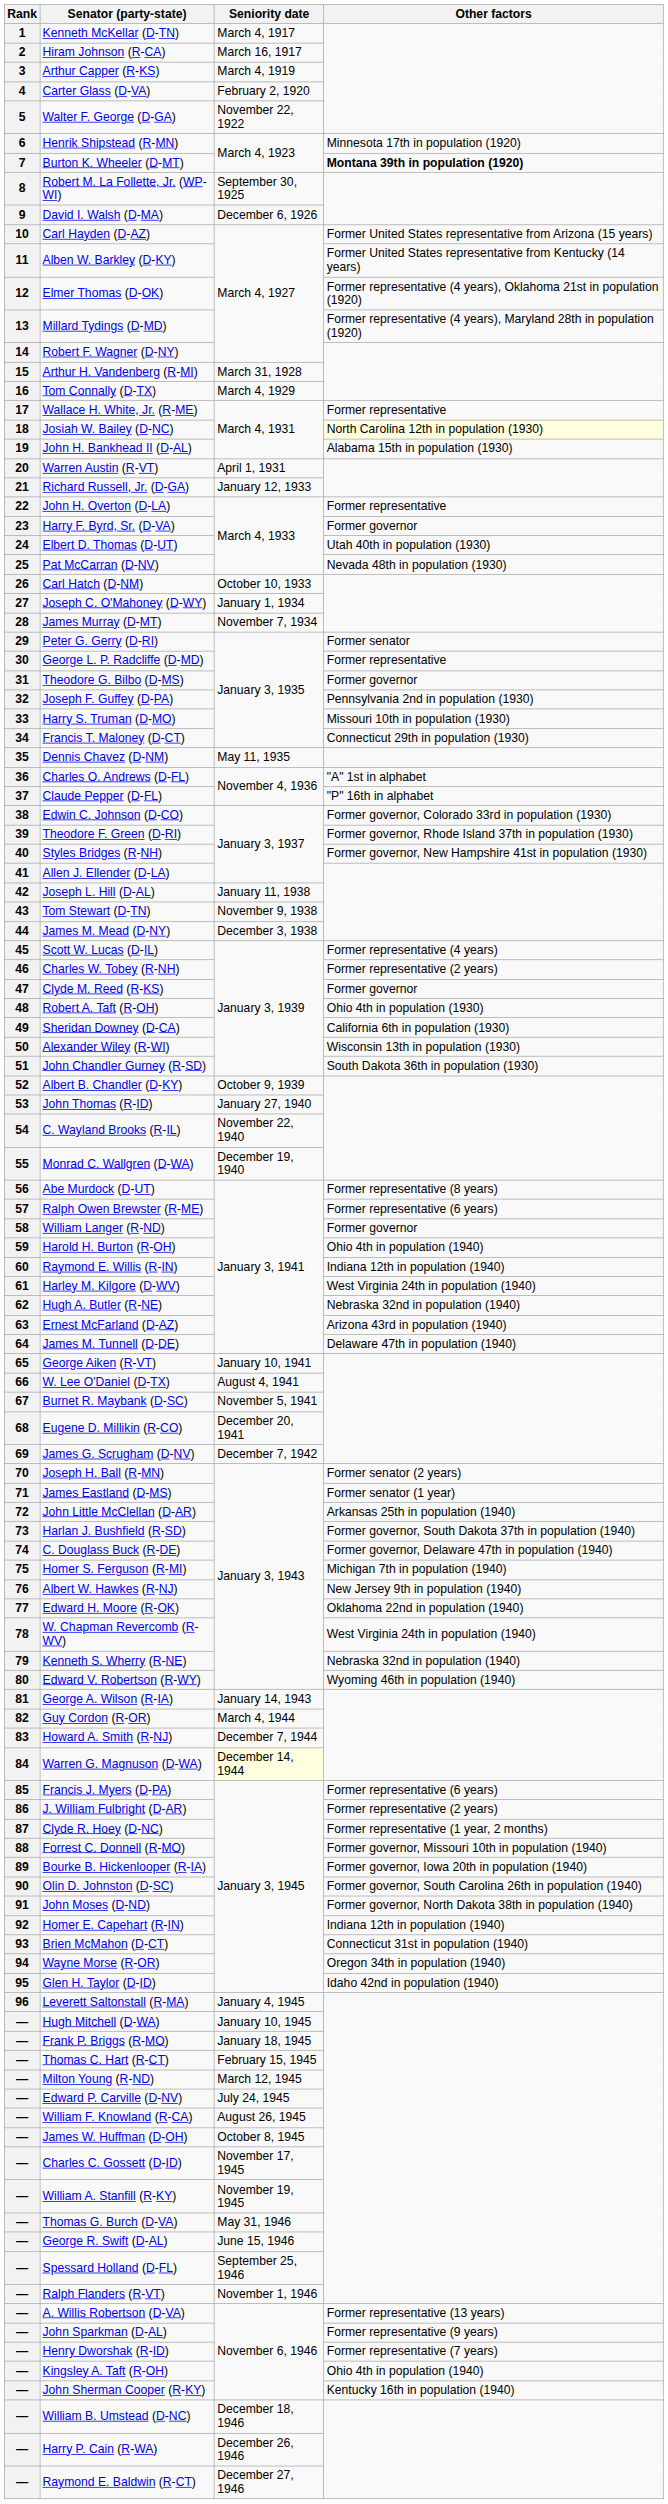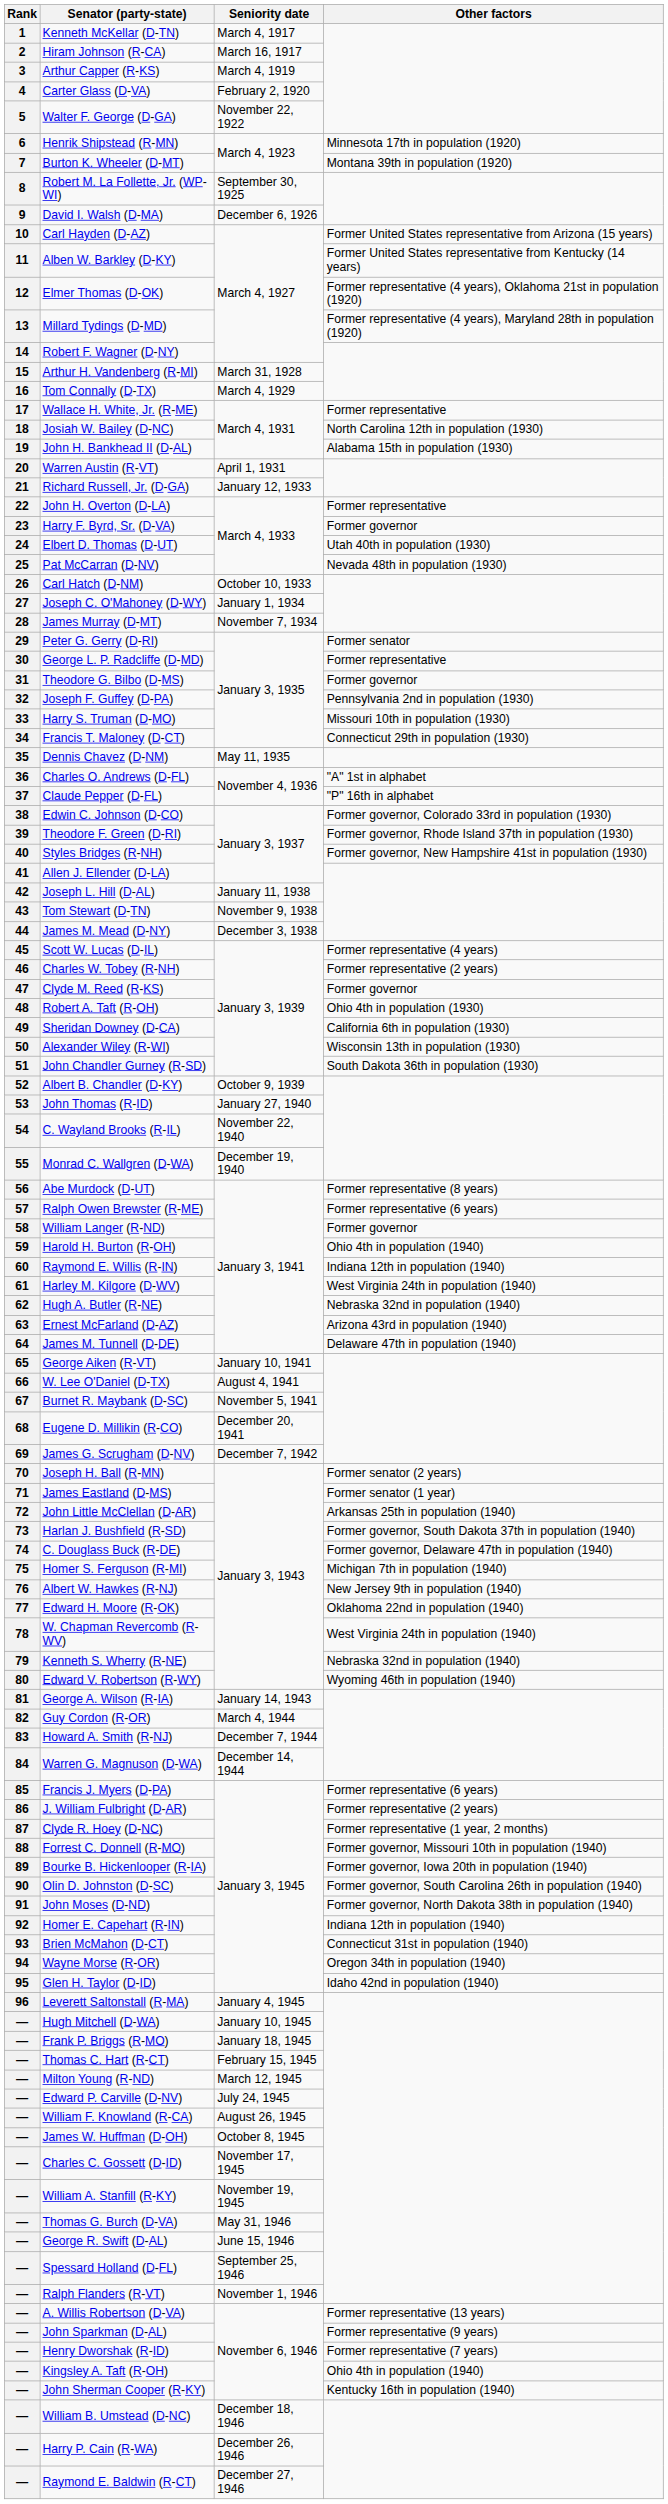(425, 162) bold -> (419, 162) normal
(435, 429) lightyellow background -> (435, 429) no background
(255, 1764) lightyellow background -> (255, 1764) no background
